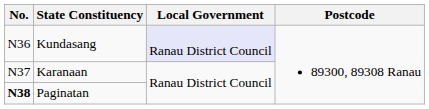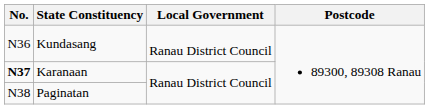(210, 51) lavender background -> (210, 51) no background
(19, 72) normal -> (19, 72) bold
(19, 93) bold -> (19, 93) normal
